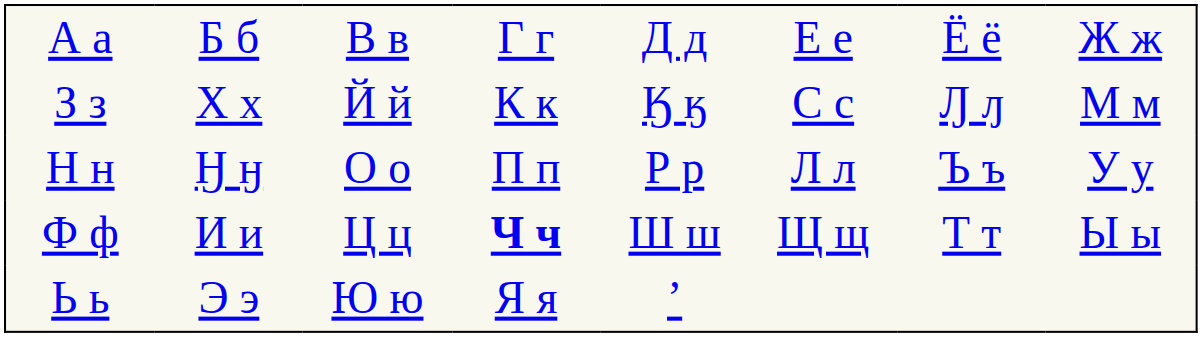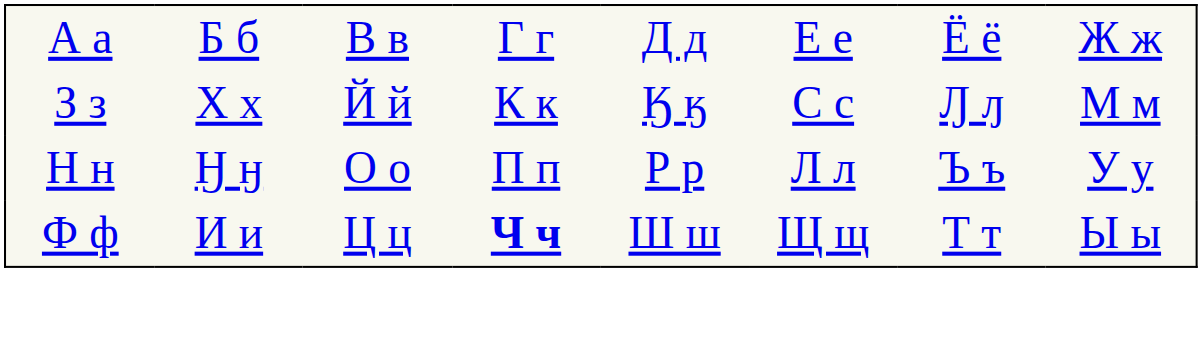- row: (80, 297)
